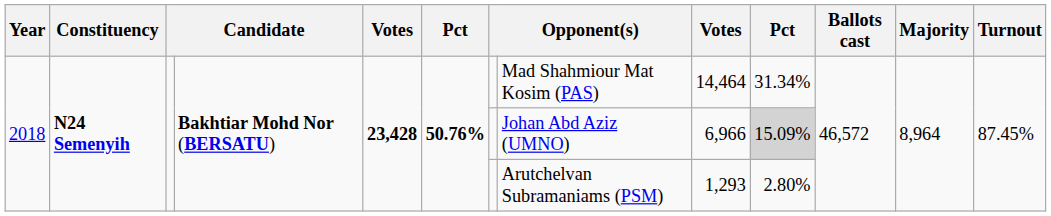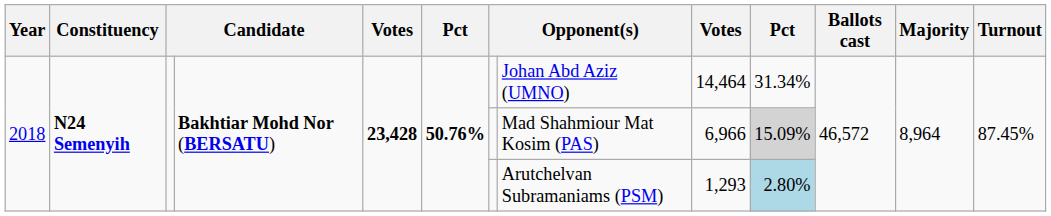(578, 82) Mad Shahmiour Mat Kosim (PAS) -> (560, 82) Johan Abd Aziz (UMNO)
(560, 133) Johan Abd Aziz (UMNO) -> (578, 133) Mad Shahmiour Mat Kosim (PAS)
(787, 185) no background -> (787, 185) lightblue background
